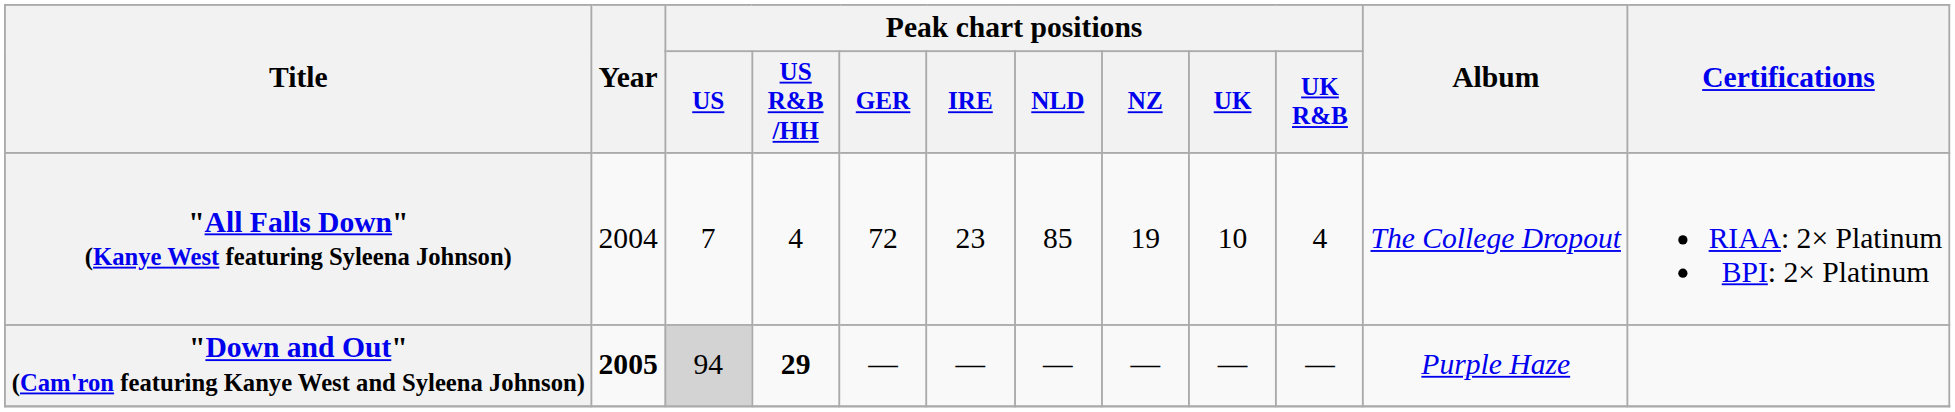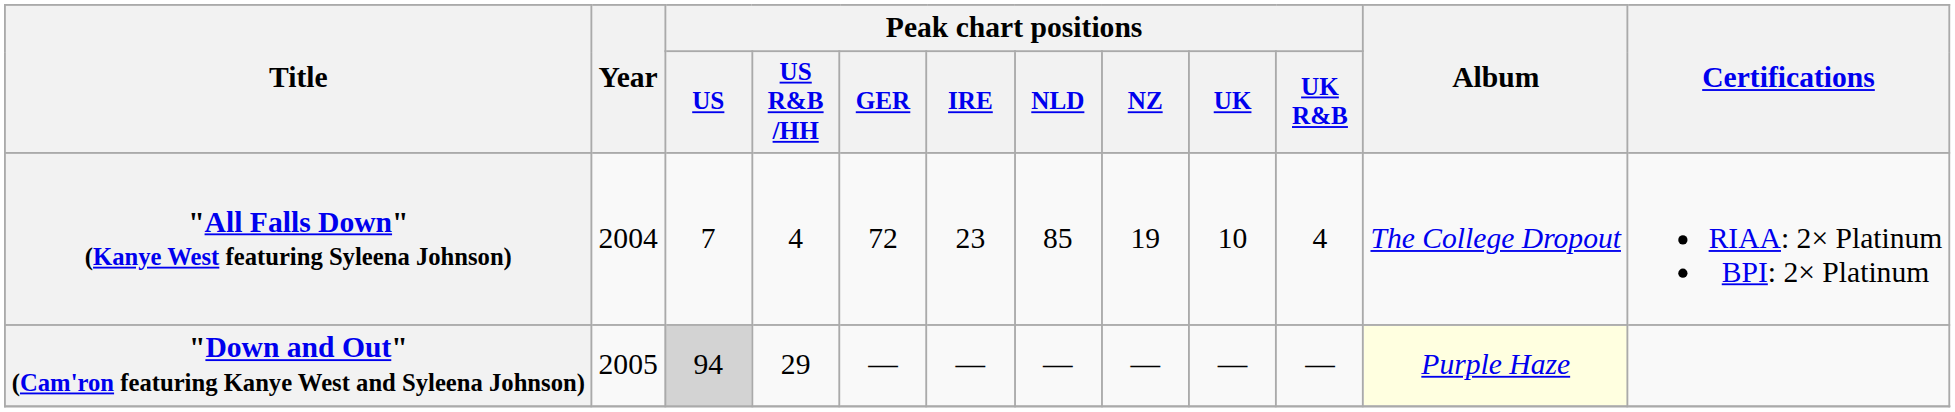(628, 365) bold -> (628, 365) normal
(796, 365) bold -> (796, 365) normal
(1496, 365) no background -> (1496, 365) lightyellow background
